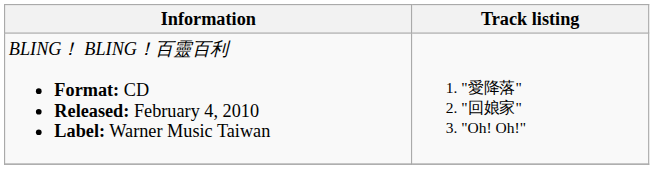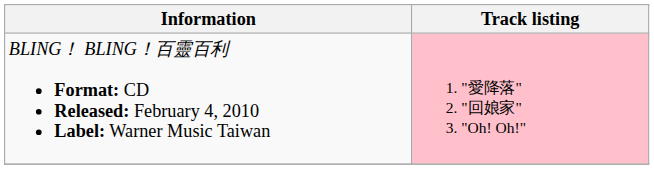(530, 108) no background -> (530, 108) pink background
